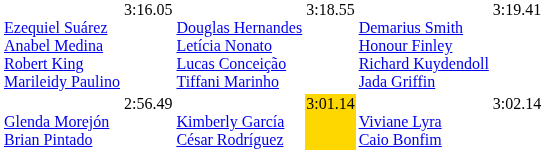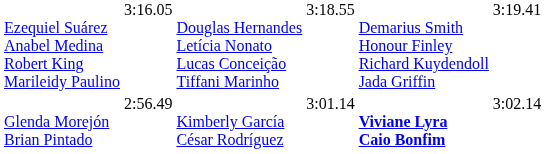(330, 104) gold background -> (330, 104) no background
(400, 130) normal -> (403, 130) bold
